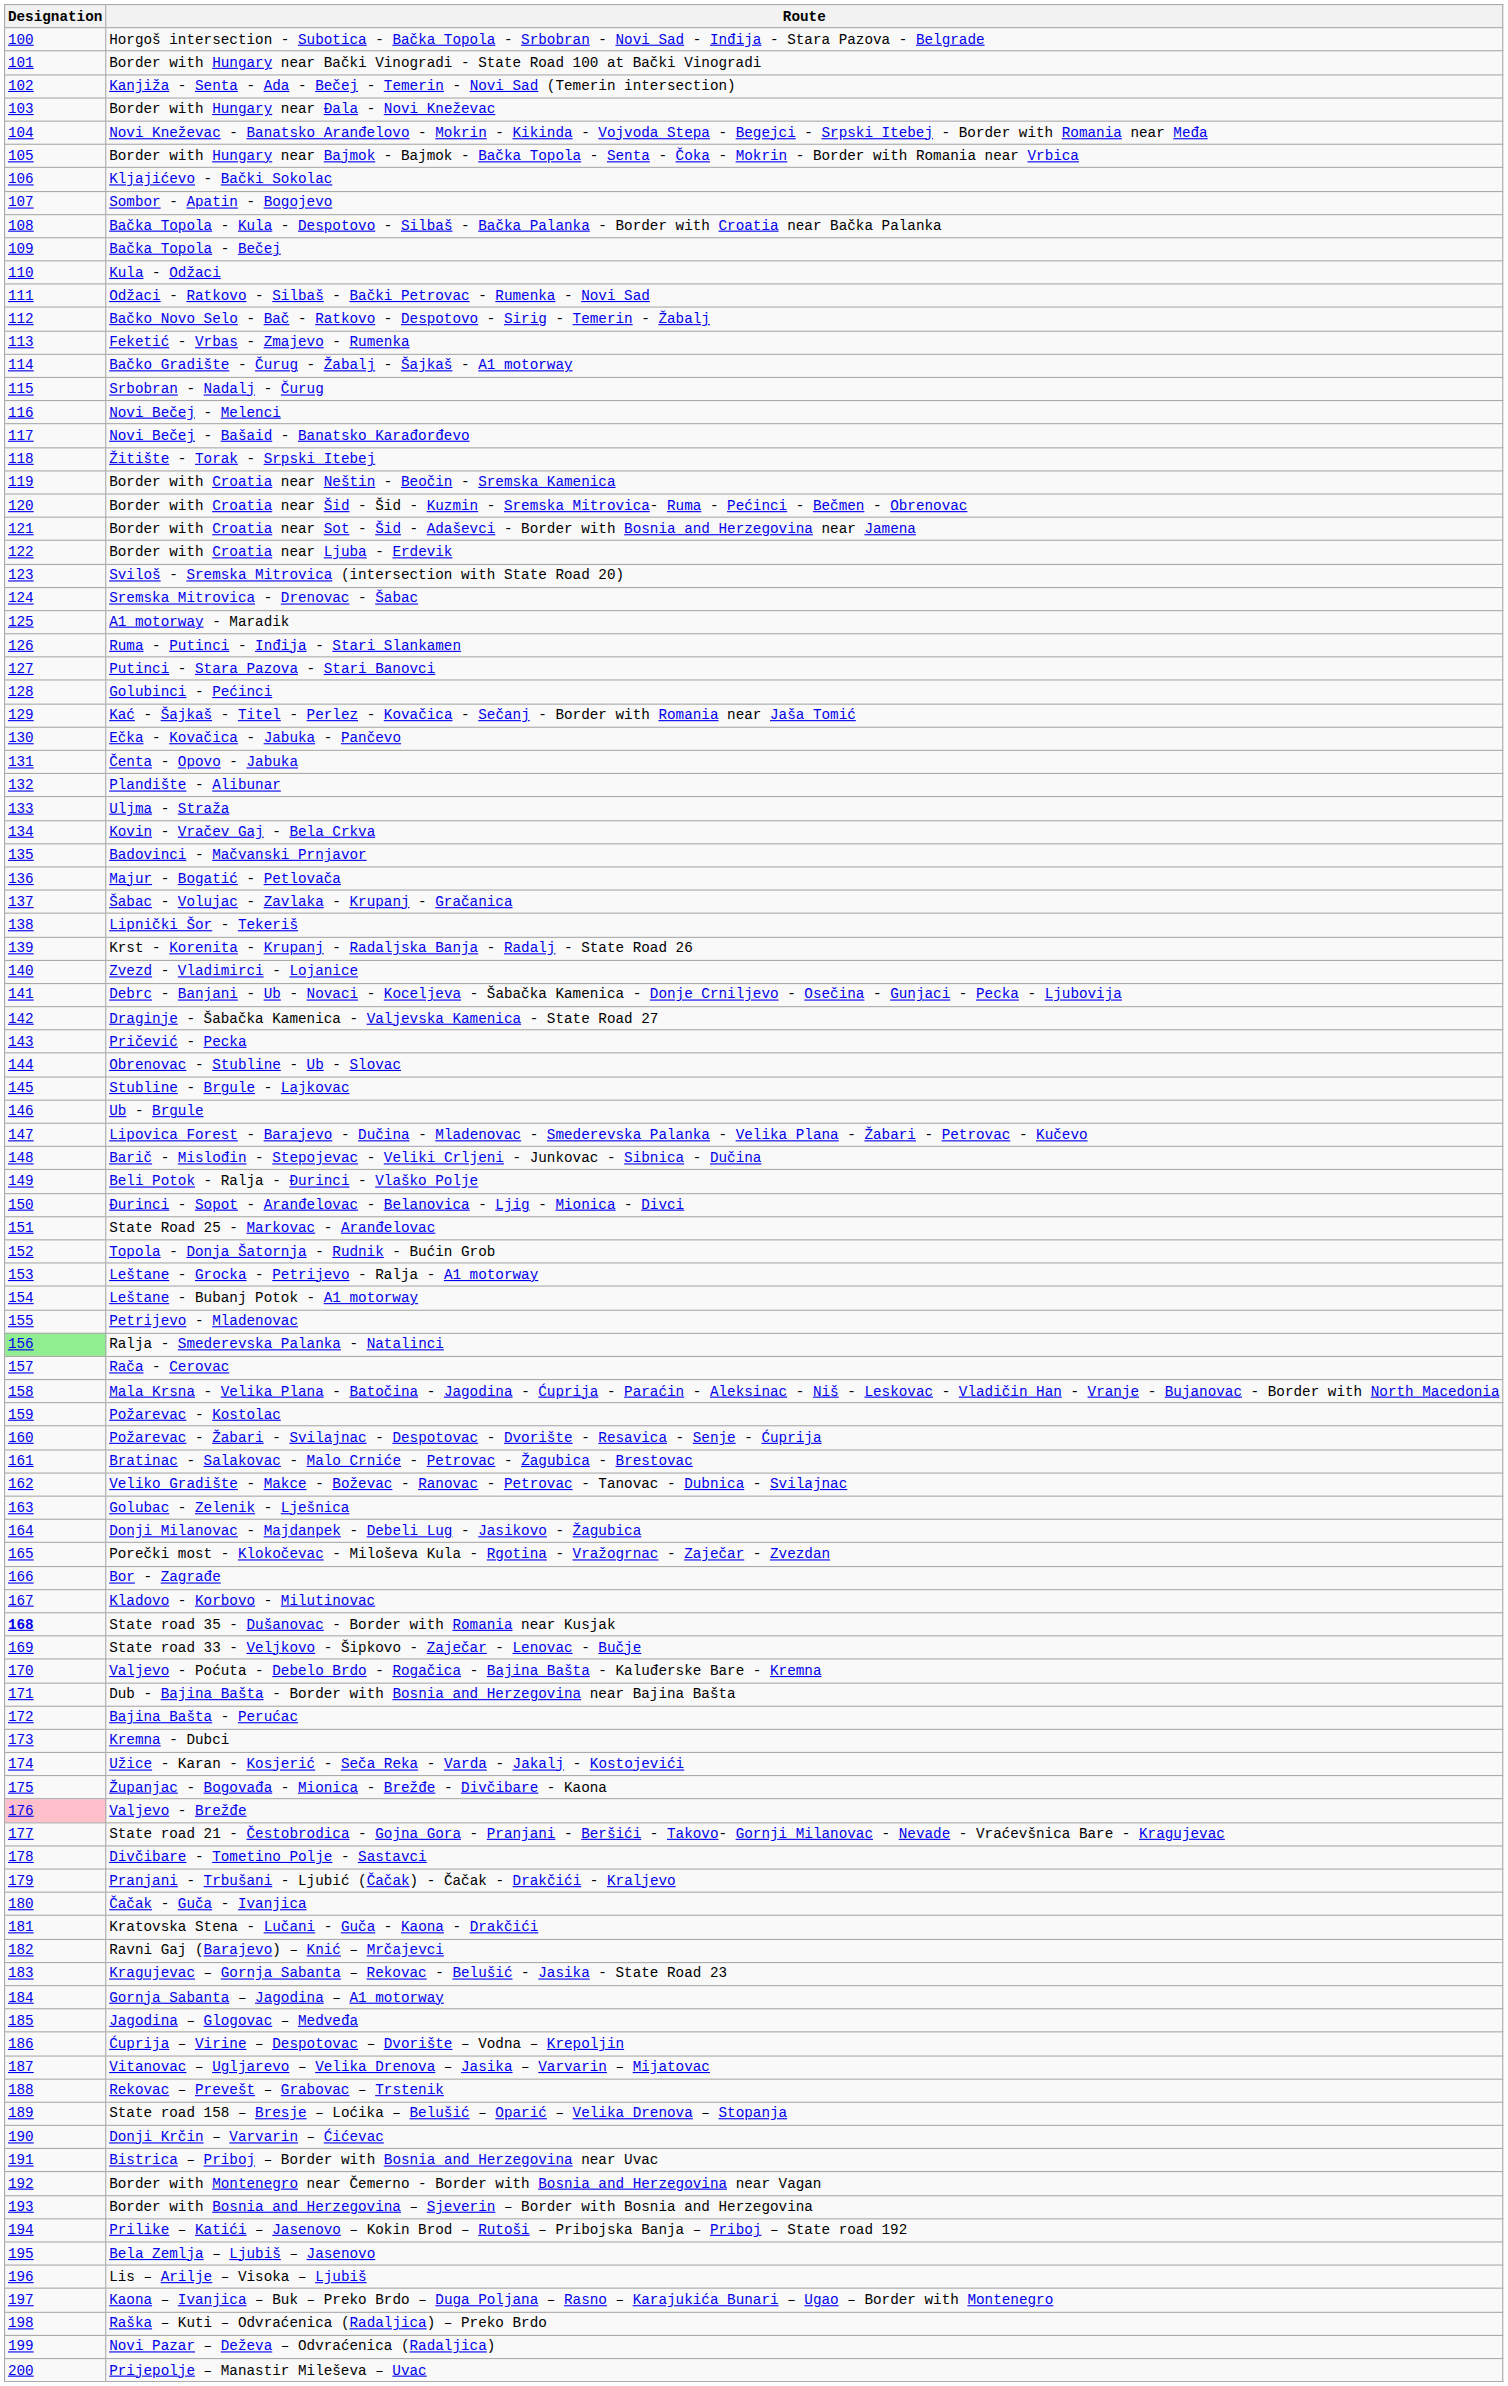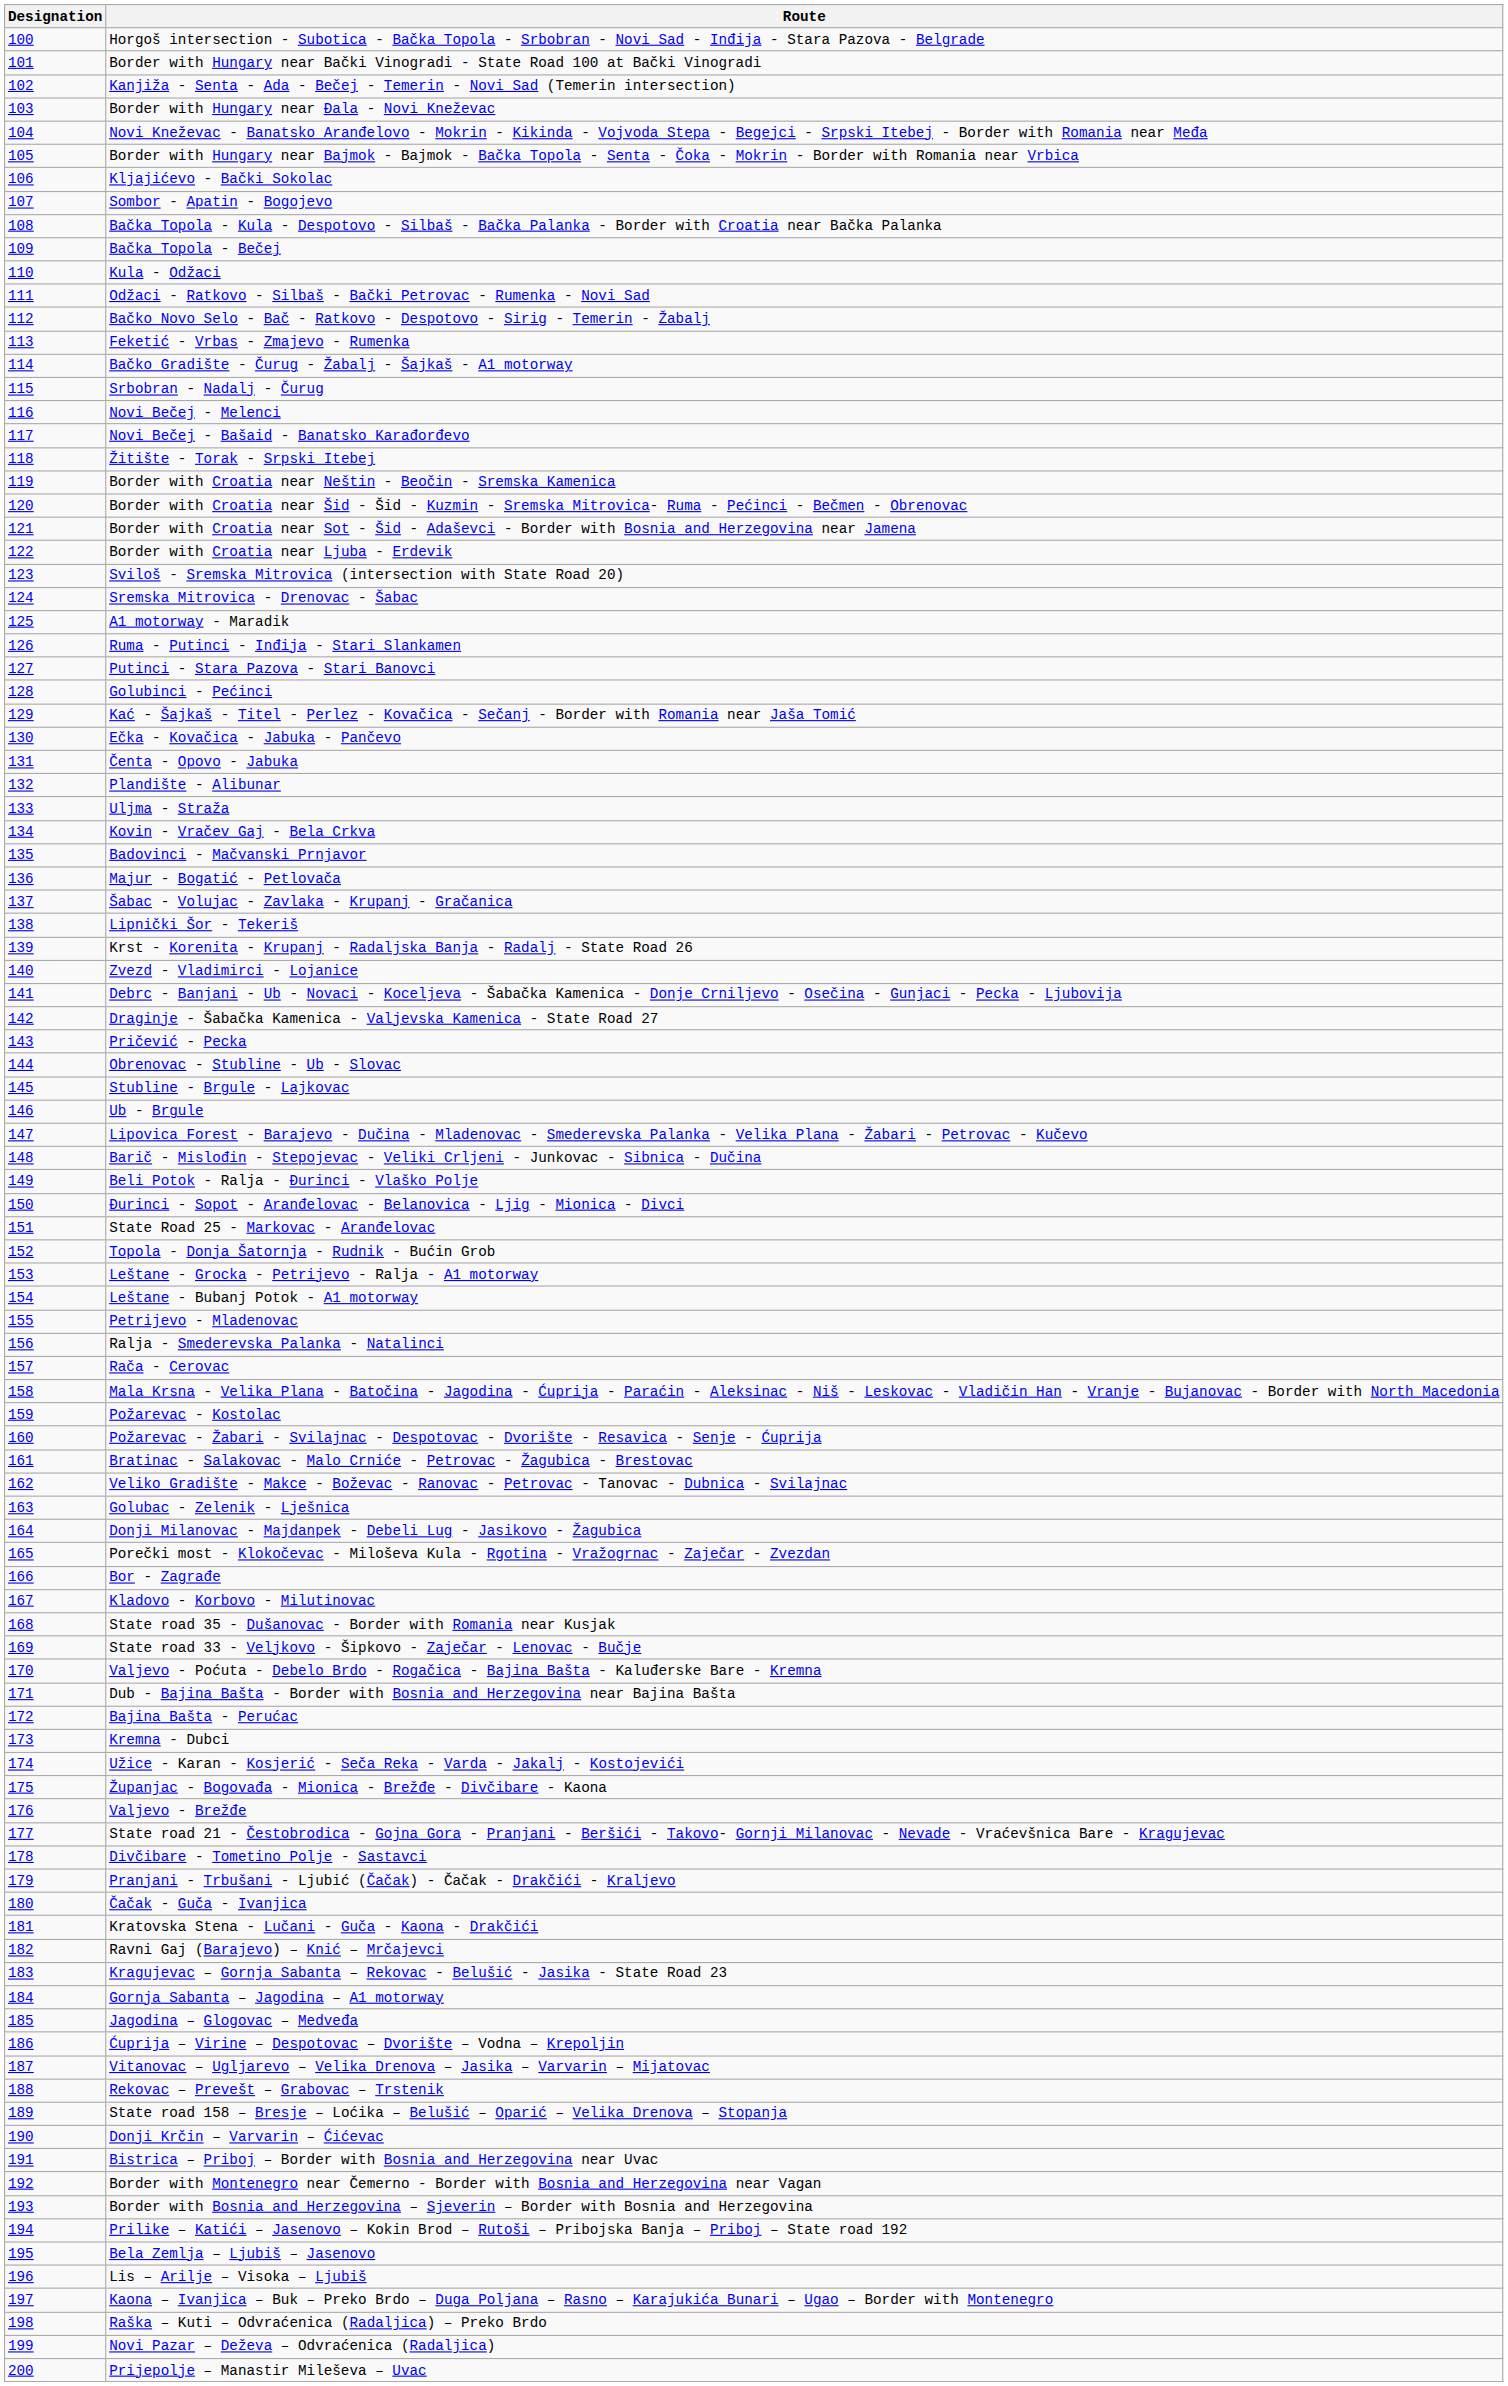(21, 1345) lightgreen background -> (21, 1345) no background
(21, 1624) bold -> (21, 1624) normal
(21, 1811) pink background -> (21, 1811) no background
